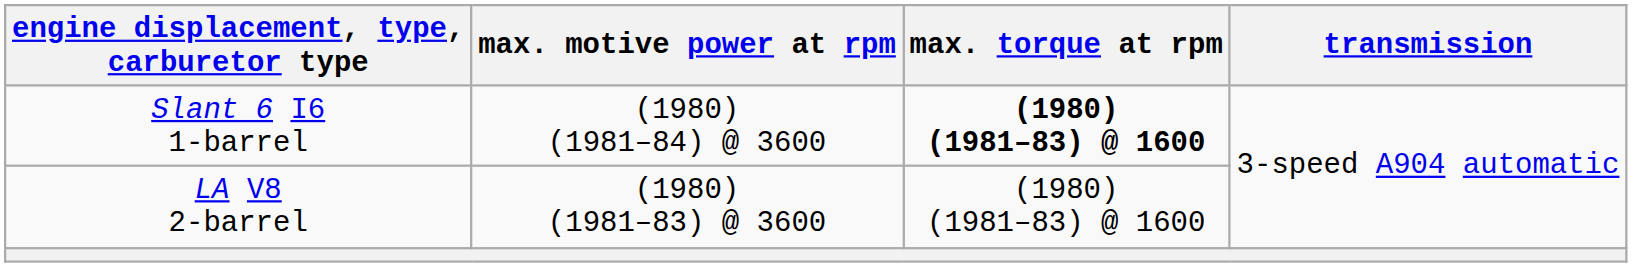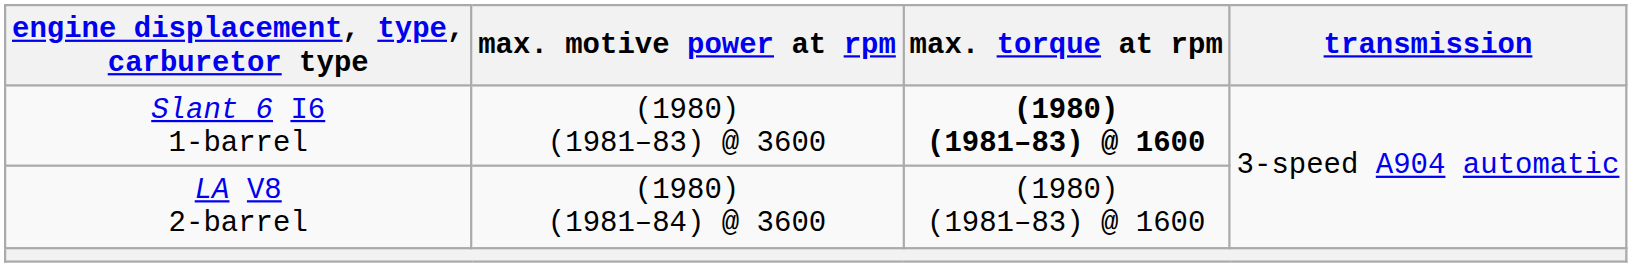(687, 126) (1980) (1981–84) @ 3600 -> (687, 126) (1980) (1981–83) @ 3600
(687, 207) (1980) (1981–83) @ 3600 -> (687, 207) (1980) (1981–84) @ 3600
